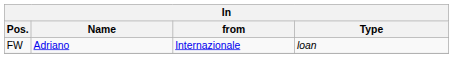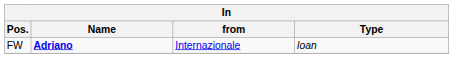(51, 46) normal -> (53, 46) bold
